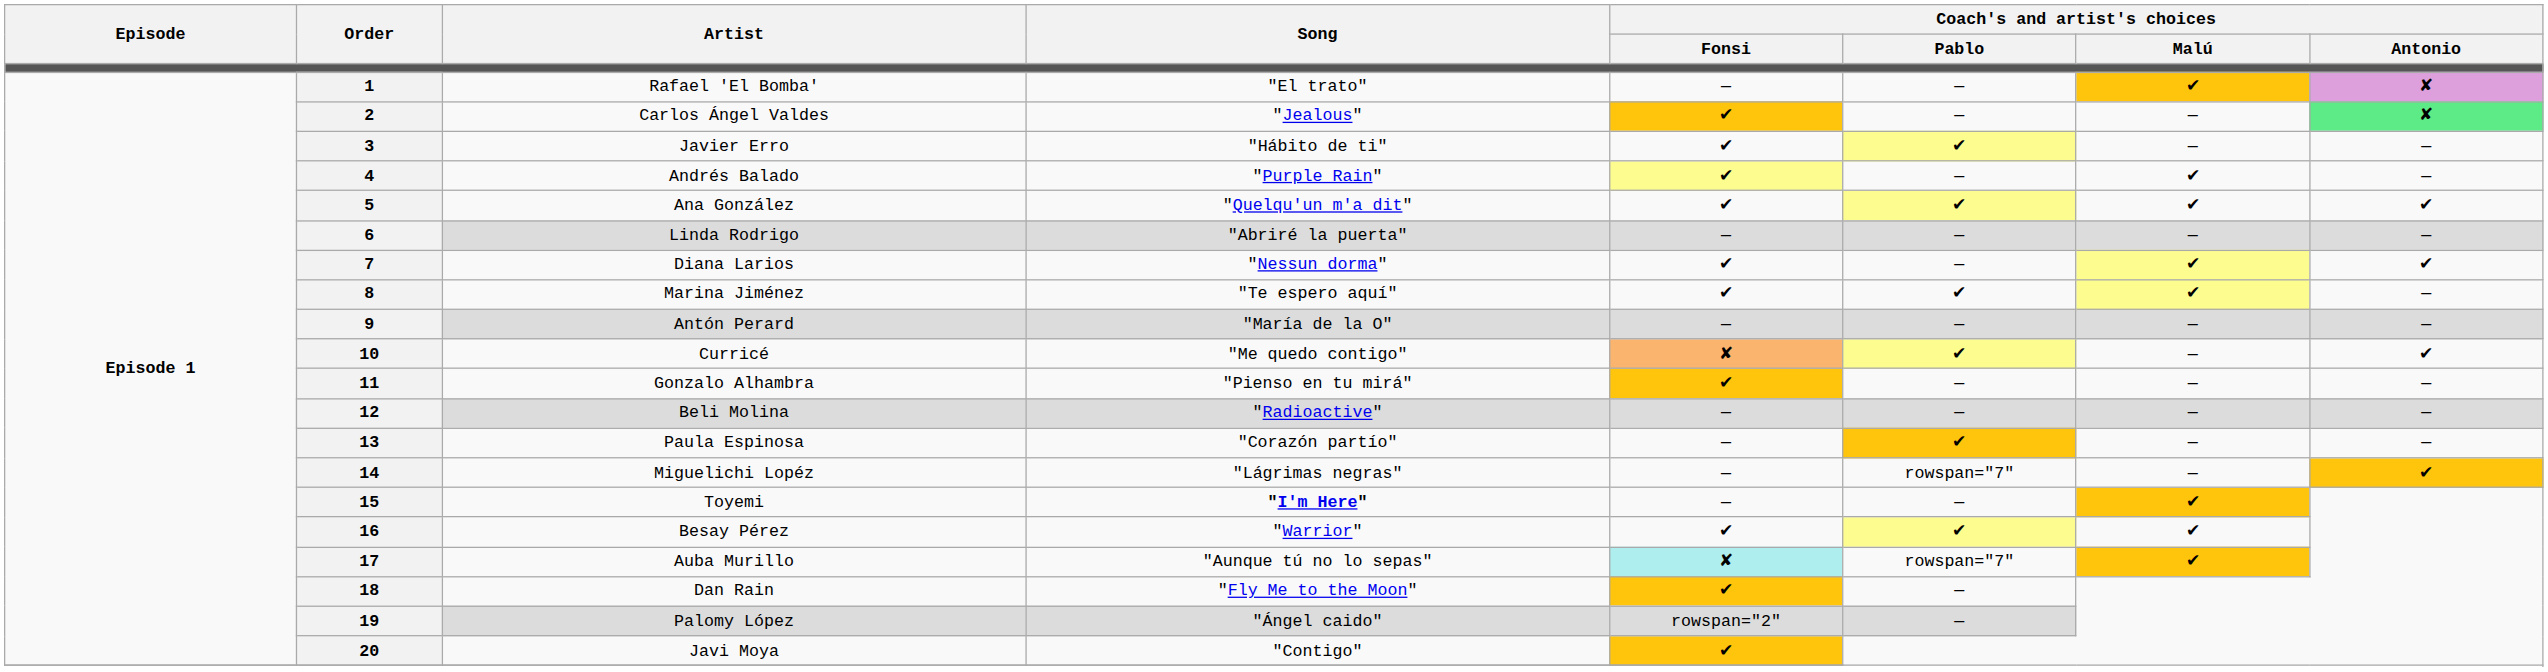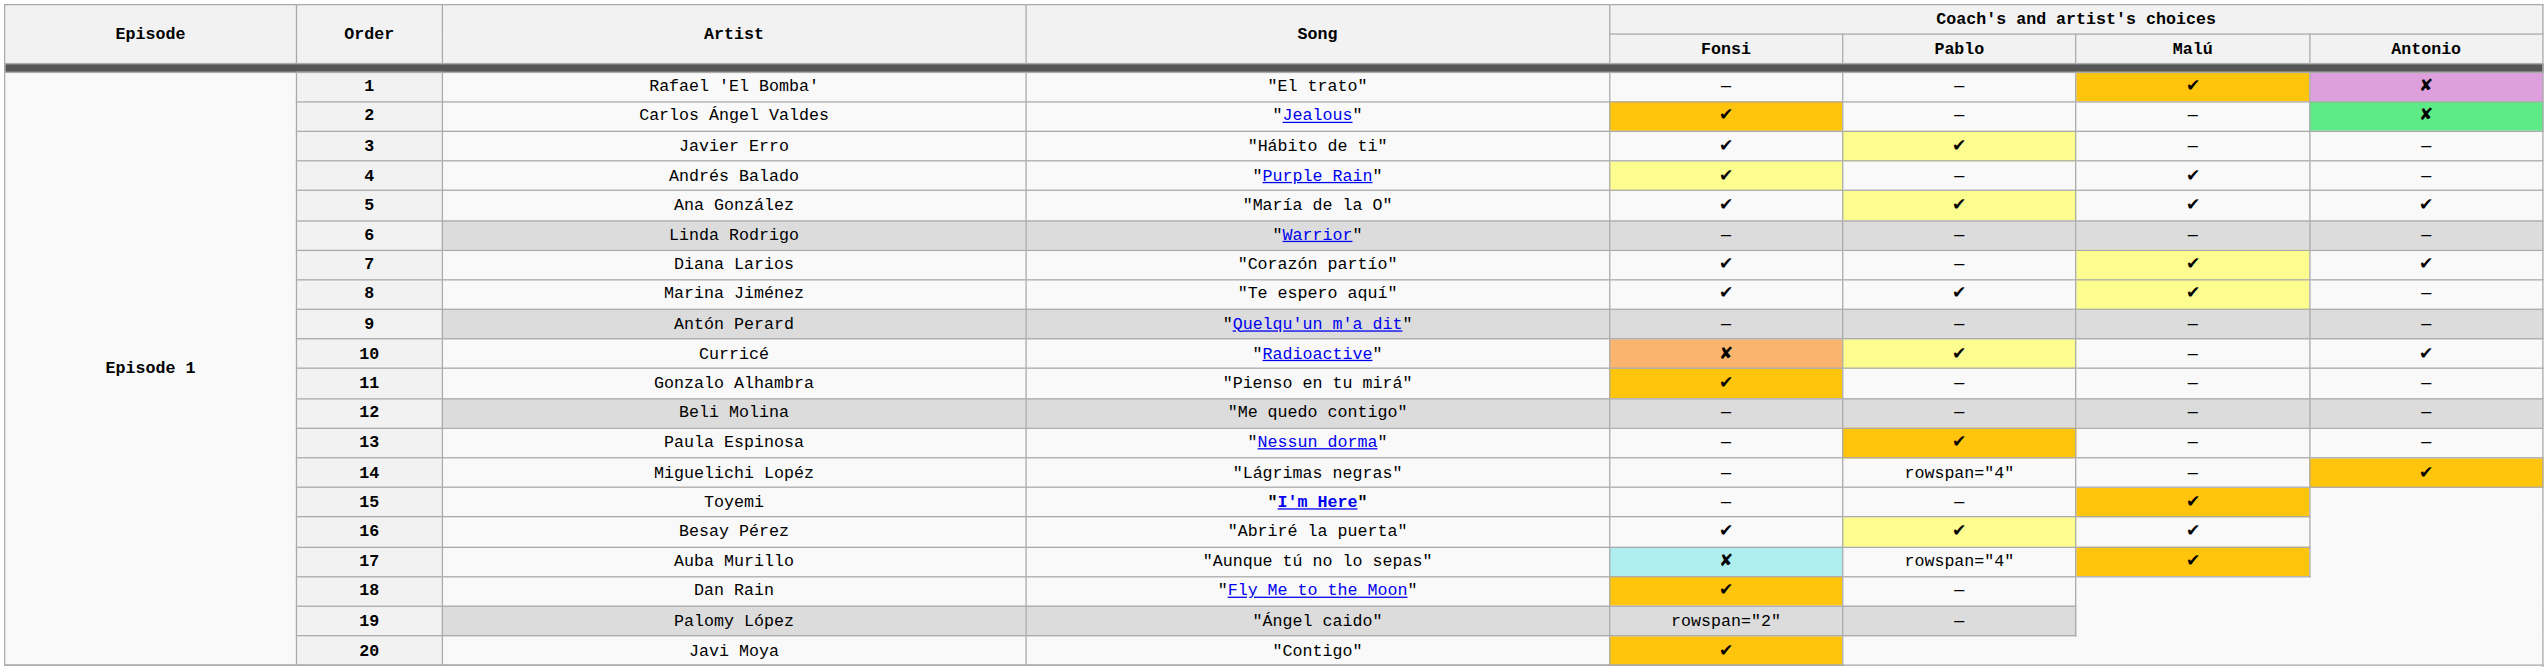(1318, 205) "Quelqu'un m'a dit" -> (1318, 205) "María de la O"
(1318, 235) "Abriré la puerta" -> (1318, 235) "Warrior"
(1318, 265) "Nessun dorma" -> (1318, 265) "Corazón partío"
(1318, 324) "María de la O" -> (1318, 324) "Quelqu'un m'a dit"
(1318, 354) "Me quedo contigo" -> (1318, 354) "Radioactive"
(1318, 413) "Radioactive" -> (1318, 413) "Me quedo contigo"
(1318, 443) "Corazón partío" -> (1318, 443) "Nessun dorma"
(1959, 473) rowspan="7" -> (1959, 473) rowspan="4"
(1318, 532) "Warrior" -> (1318, 532) "Abriré la puerta"
(1959, 562) rowspan="7" -> (1959, 562) rowspan="4"
